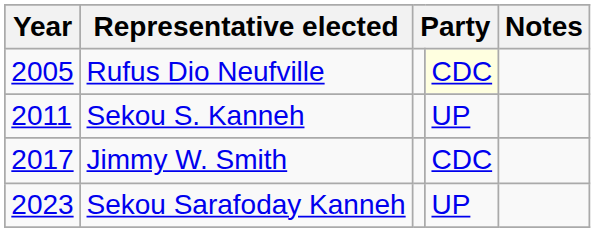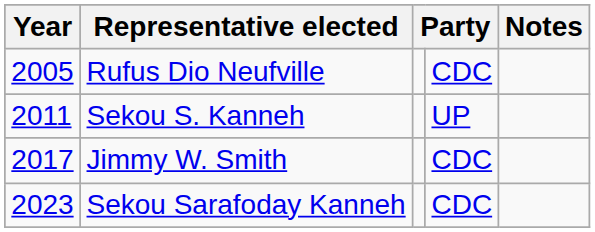(462, 71) lightyellow background -> (462, 71) no background
(451, 204) UP -> (462, 204) CDC
